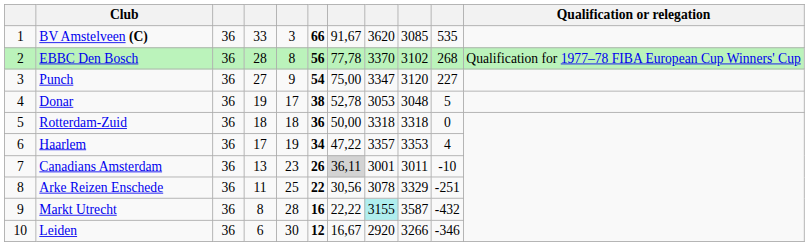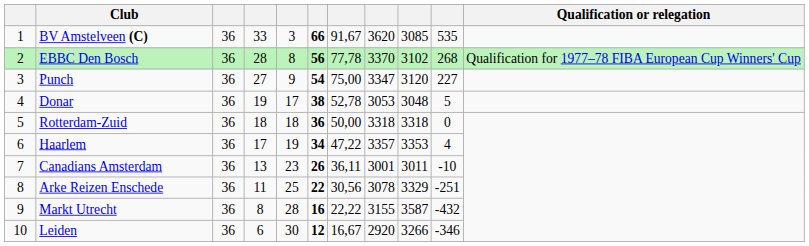(346, 166) lightgrey background -> (346, 166) no background
(381, 209) paleturquoise background -> (381, 209) no background
